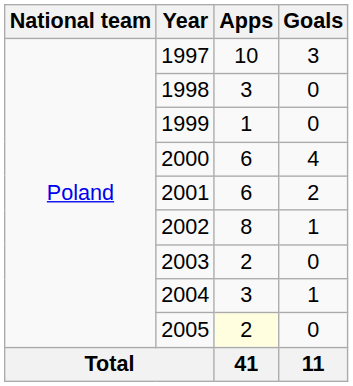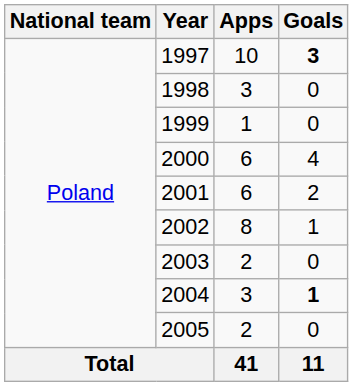(313, 55) normal -> (313, 55) bold
(313, 295) normal -> (313, 295) bold
(246, 329) lightyellow background -> (246, 329) no background
